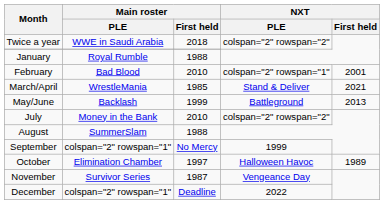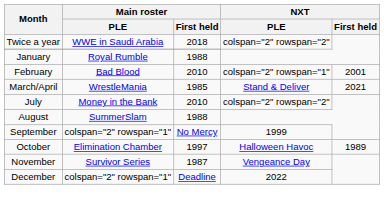- row: (33, 101)
